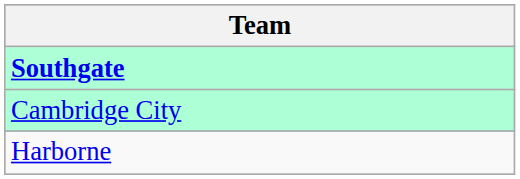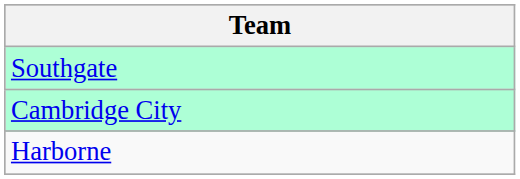(68, 67) bold -> (64, 67) normal
